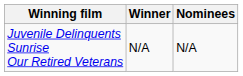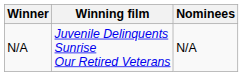columns swapped: (150, 14) <-> (65, 14)
